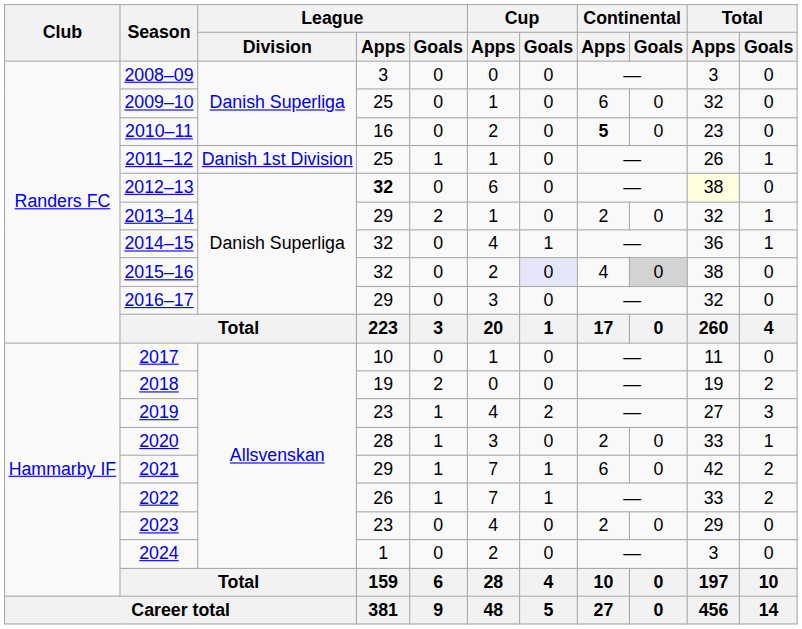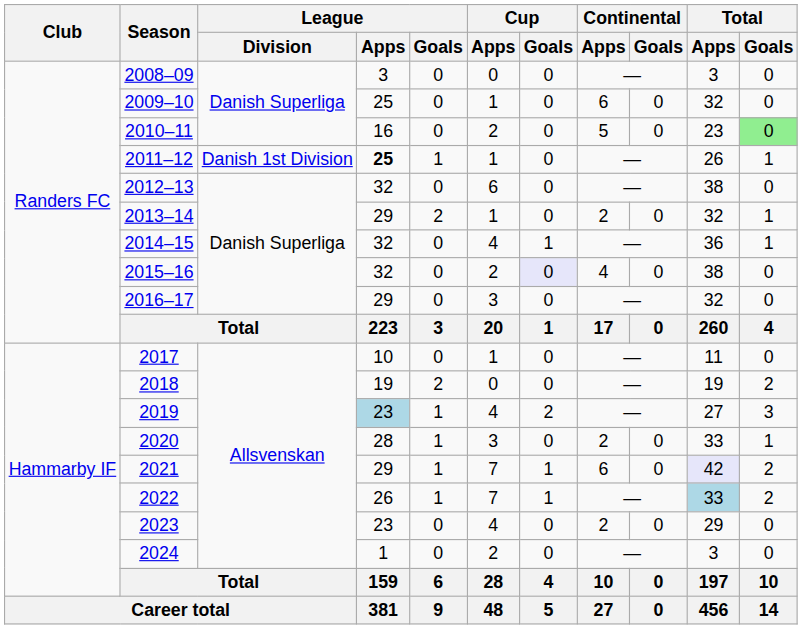(603, 131) bold -> (603, 131) normal
(769, 131) no background -> (769, 131) lightgreen background
(383, 159) normal -> (383, 159) bold
(383, 187) bold -> (383, 187) normal
(714, 187) lightyellow background -> (714, 187) no background
(658, 272) lightgrey background -> (658, 272) no background
(383, 412) no background -> (383, 412) lightblue background
(714, 469) no background -> (714, 469) lavender background
(714, 497) no background -> (714, 497) lightblue background
